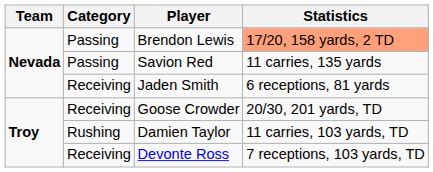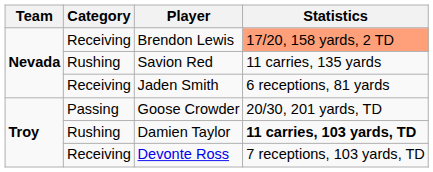(93, 39) Passing -> (99, 39) Receiving
(93, 62) Passing -> (94, 62) Rushing
(99, 108) Receiving -> (93, 108) Passing
(327, 132) normal -> (331, 132) bold
